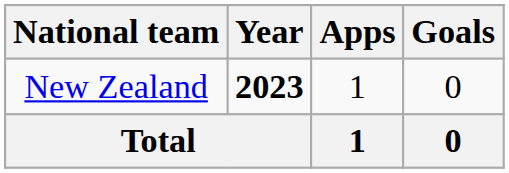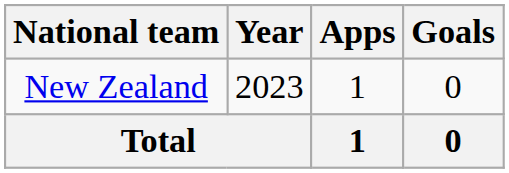(269, 85) bold -> (269, 85) normal
